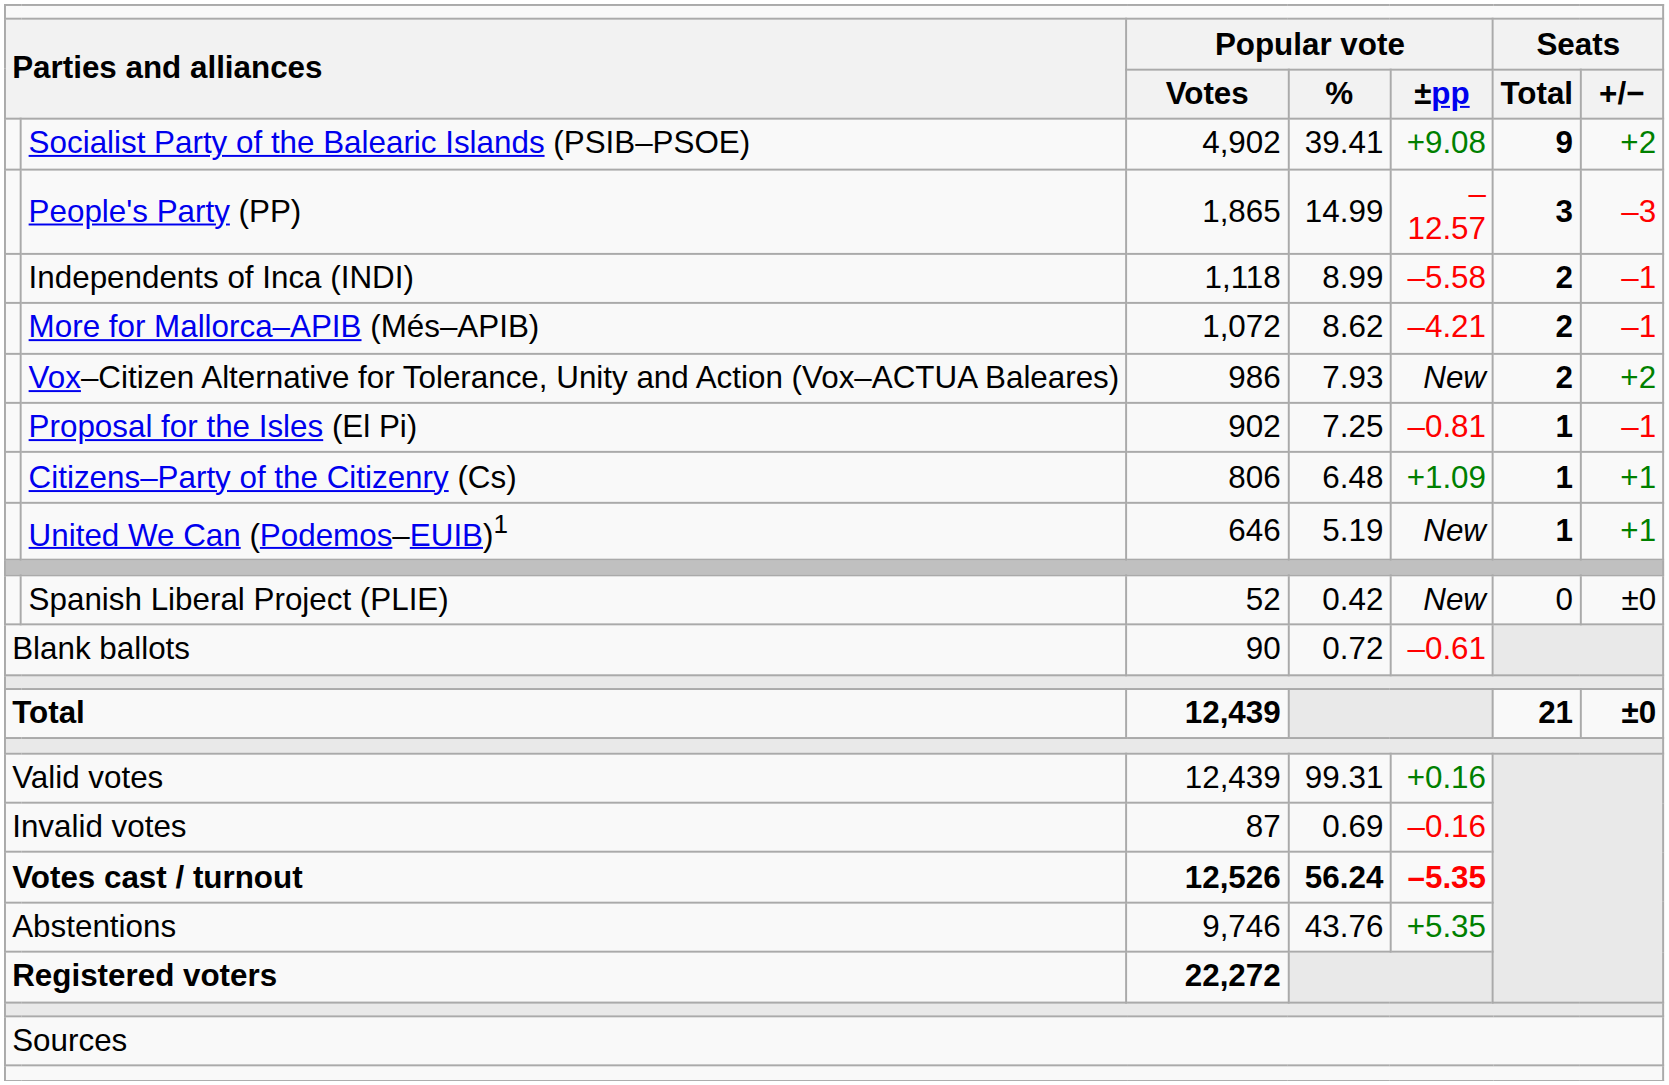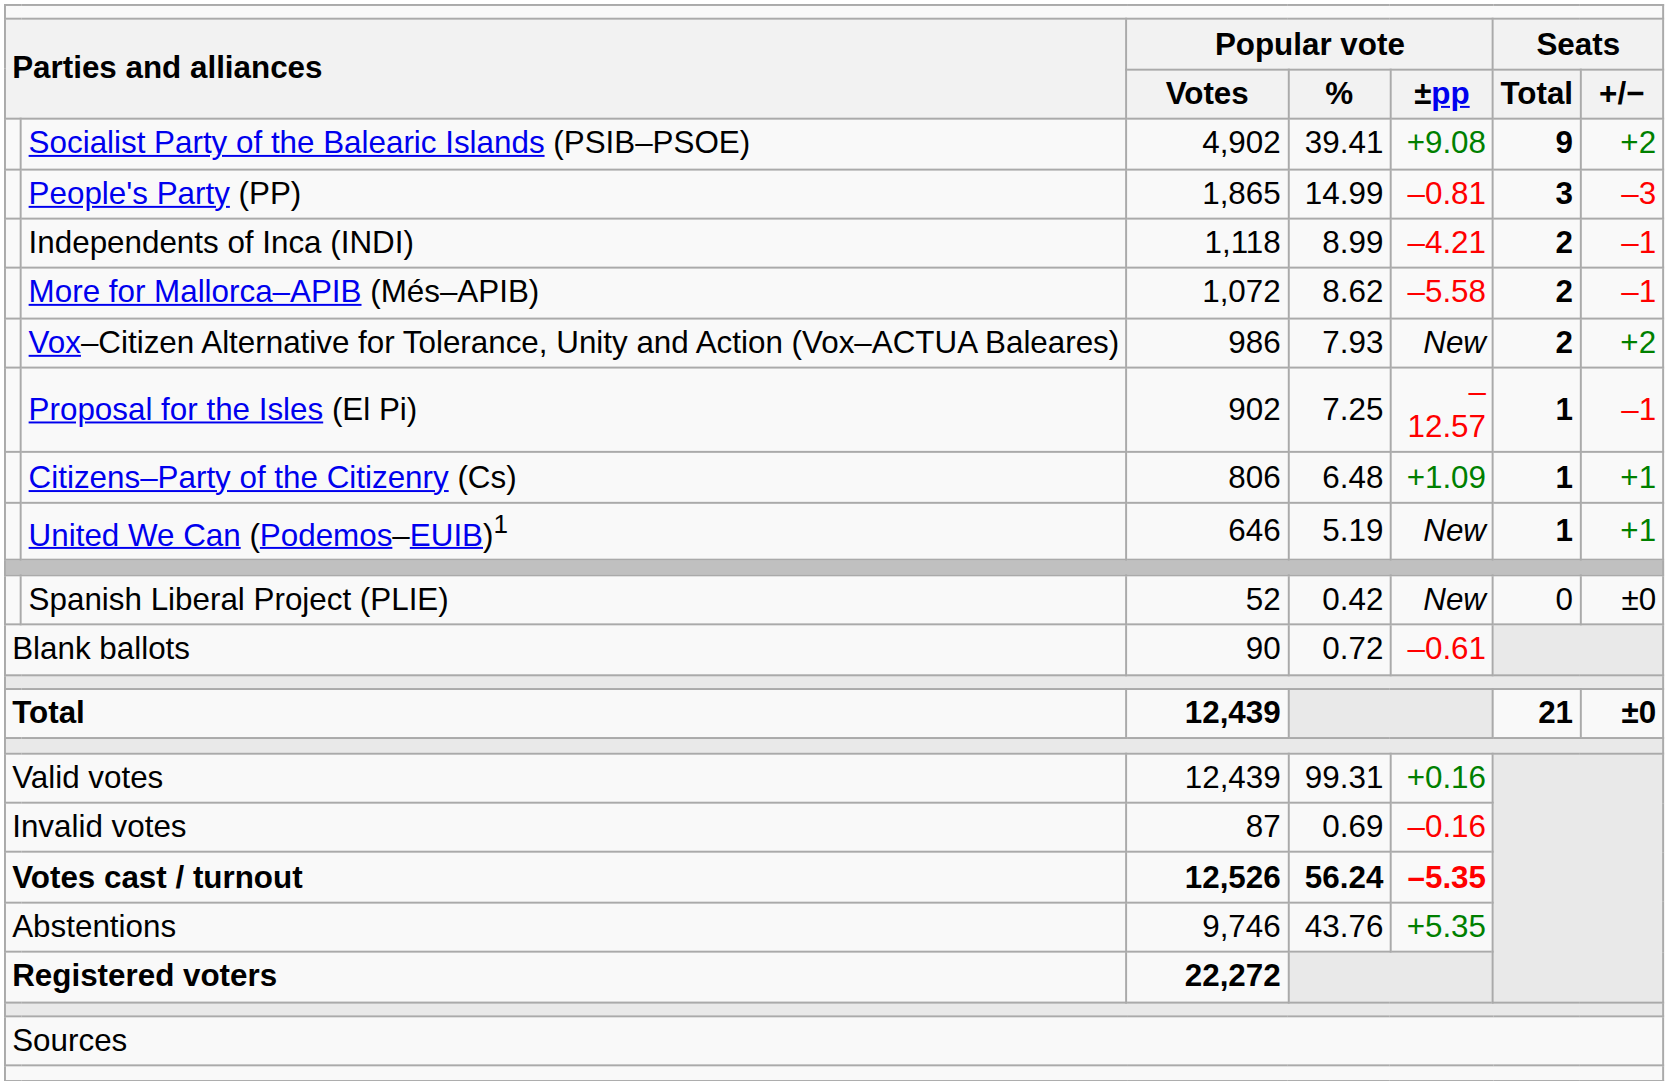(1447, 210) –12.57 -> (1447, 193) –0.81
(1447, 278) –5.58 -> (1447, 242) –4.21
(1447, 327) –4.21 -> (1447, 292) –5.58
(1447, 427) –0.81 -> (1447, 409) –12.57
